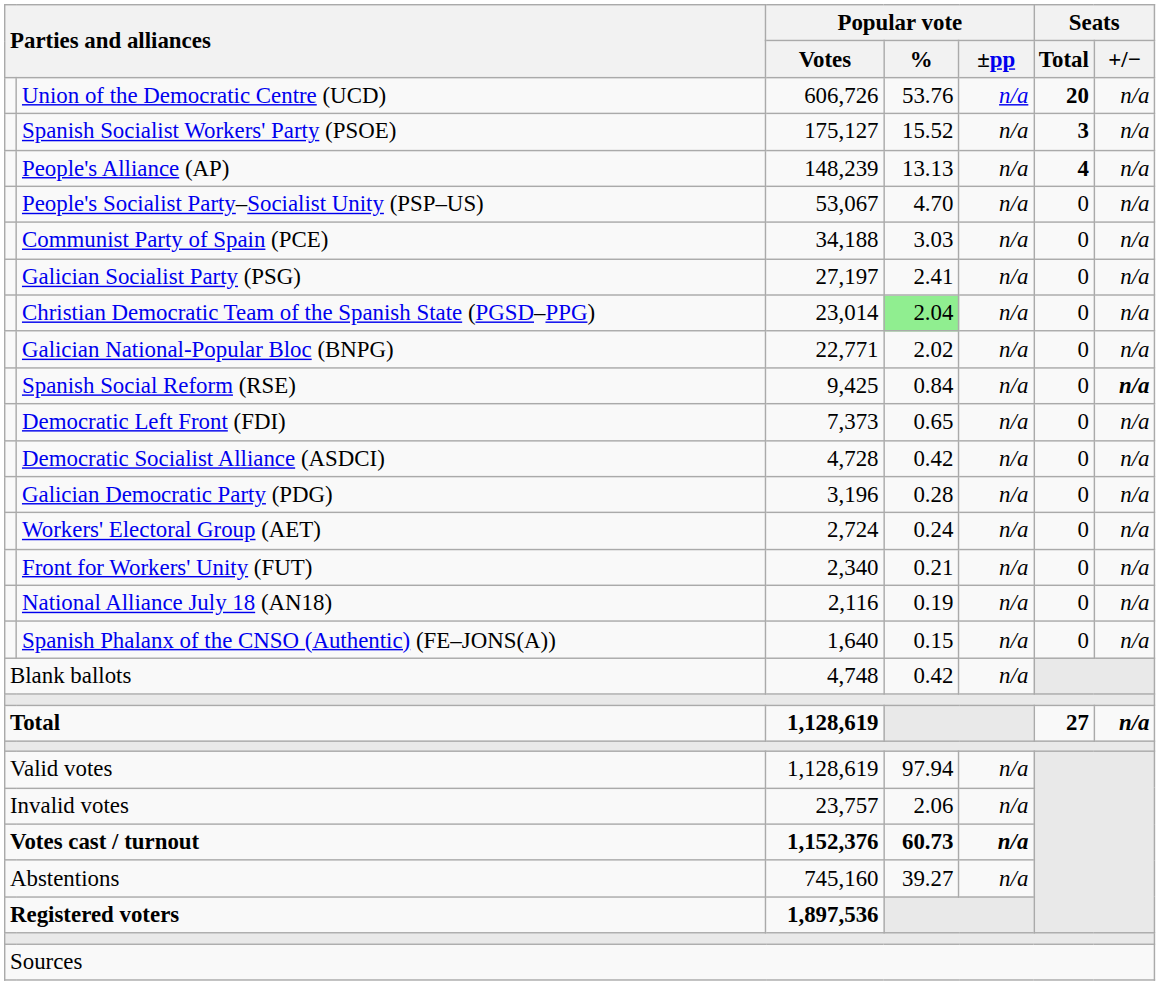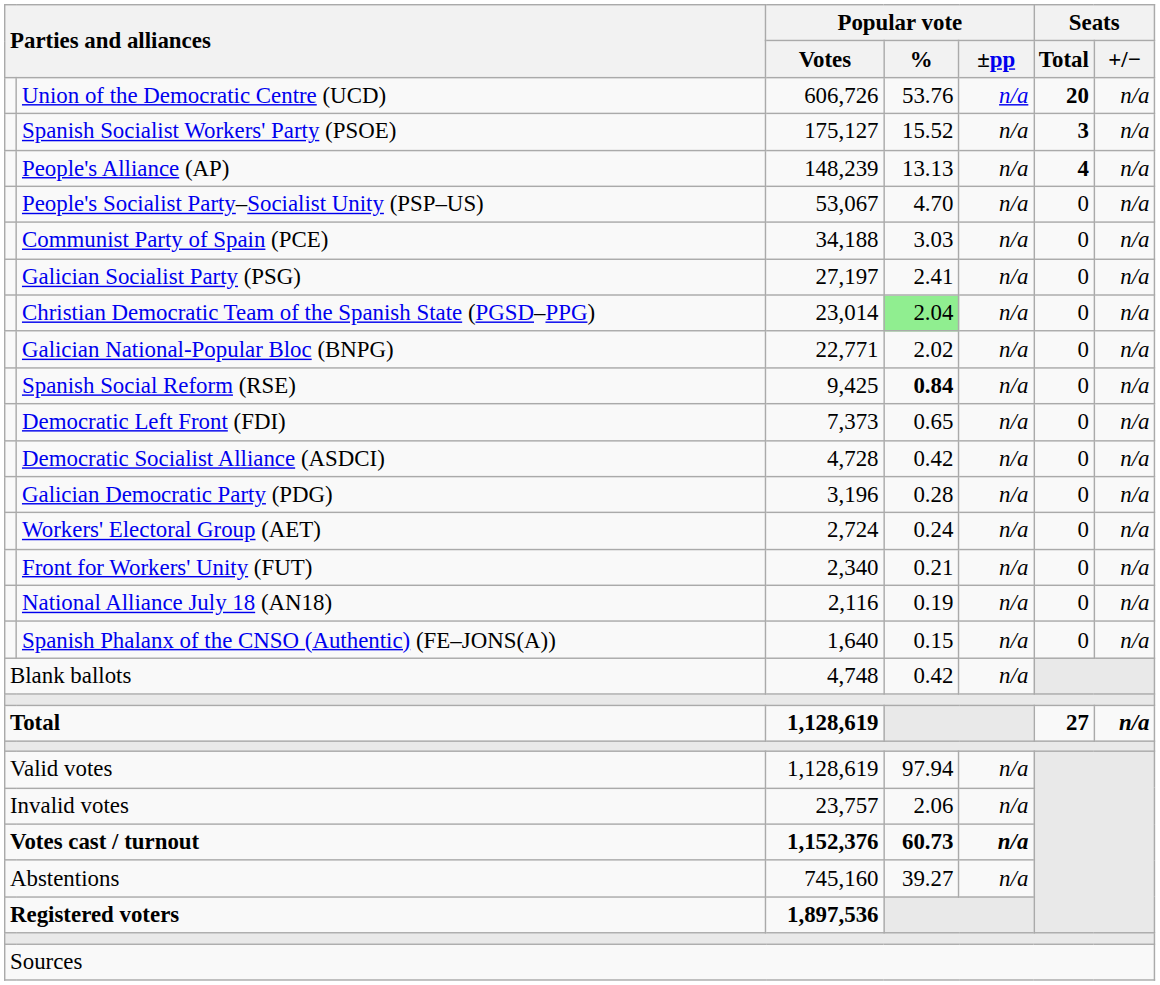(933, 385) normal -> (933, 385) bold
(1134, 385) bold -> (1135, 385) normal
